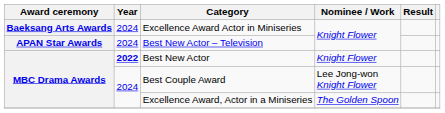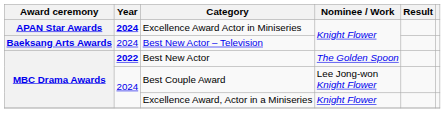(59, 27) Baeksang Arts Awards -> (59, 27) APAN Star Awards
(127, 27) normal -> (127, 27) bold
(59, 43) APAN Star Awards -> (59, 43) Baeksang Arts Awards
(347, 58) Knight Flower -> (358, 58) The Golden Spoon
(358, 100) The Golden Spoon -> (347, 100) Knight Flower
